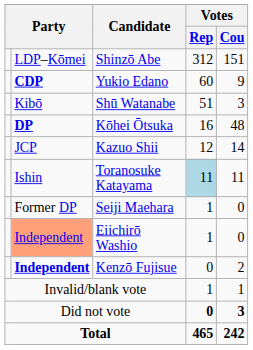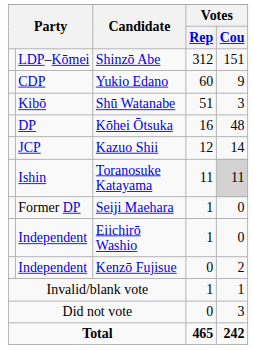(29, 81) bold -> (32, 81) normal
(24, 125) bold -> (27, 125) normal
(207, 177) lightblue background -> (207, 177) no background
(238, 177) no background -> (238, 177) lightgrey background
(49, 237) lightsalmon background -> (53, 237) no background
(52, 267) bold -> (53, 267) normal
(210, 311) bold -> (210, 311) normal
(241, 311) bold -> (241, 311) normal
